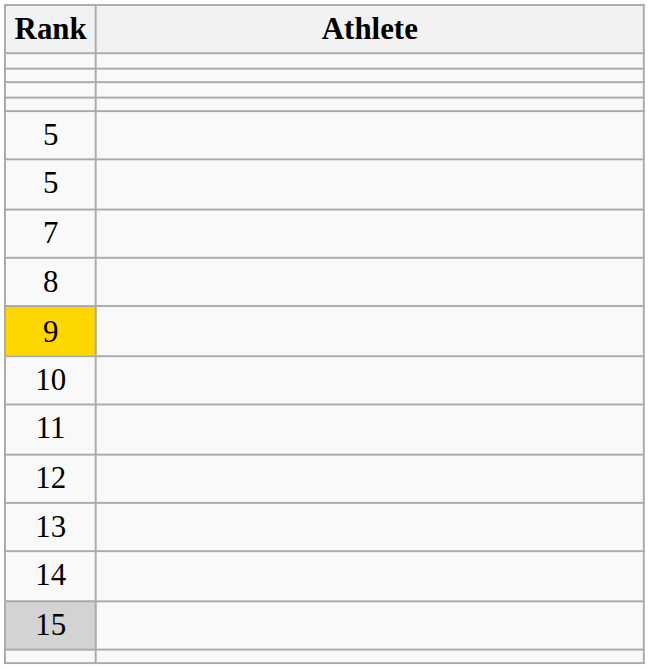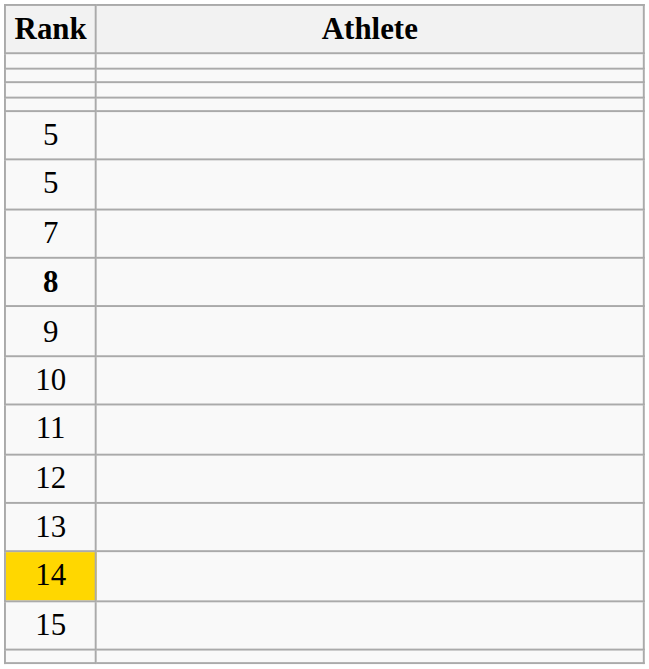(51, 281) normal -> (51, 281) bold
(51, 330) gold background -> (51, 330) no background
(51, 575) no background -> (51, 575) gold background
(51, 624) lightgrey background -> (51, 624) no background
